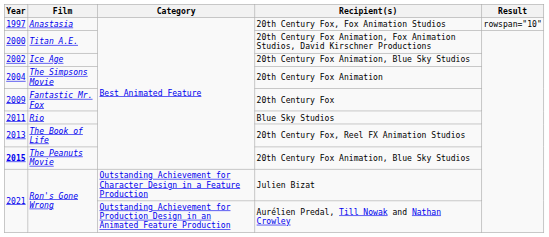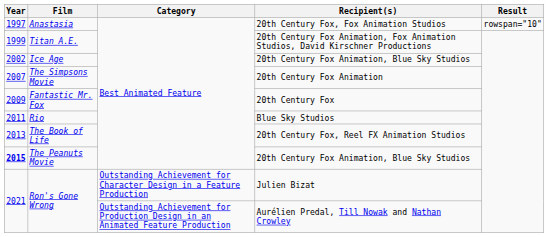(16, 42) 2000 -> (16, 42) 1999
(16, 77) 2004 -> (16, 77) 2007
